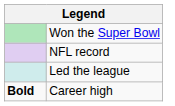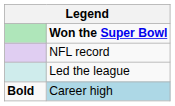(105, 33) normal -> (108, 33) bold
(81, 91) no background -> (81, 91) lightblue background
